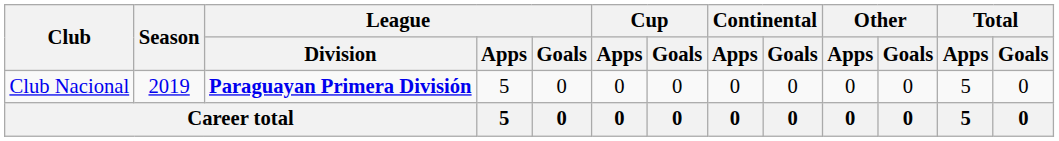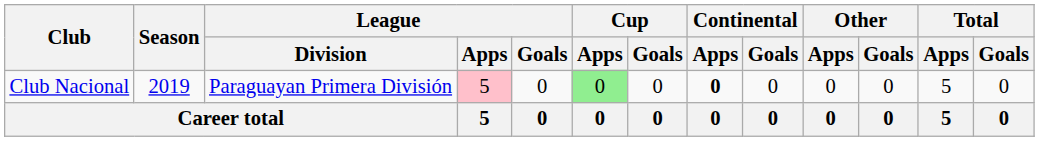(340, 86) bold -> (331, 86) normal
(504, 86) no background -> (485, 86) pink background
(619, 86) no background -> (600, 86) lightgreen background
(735, 86) normal -> (715, 86) bold
